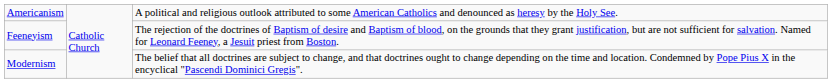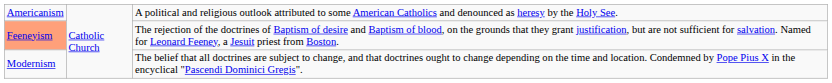(30, 35) no background -> (30, 35) lightsalmon background
